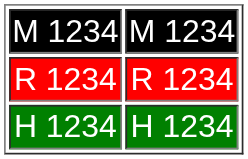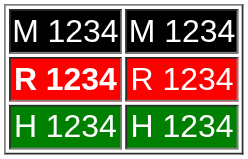(65, 78) normal -> (65, 78) bold
